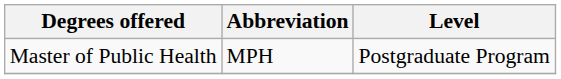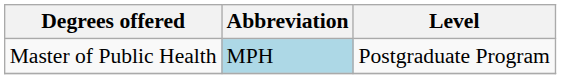(250, 55) no background -> (250, 55) lightblue background
